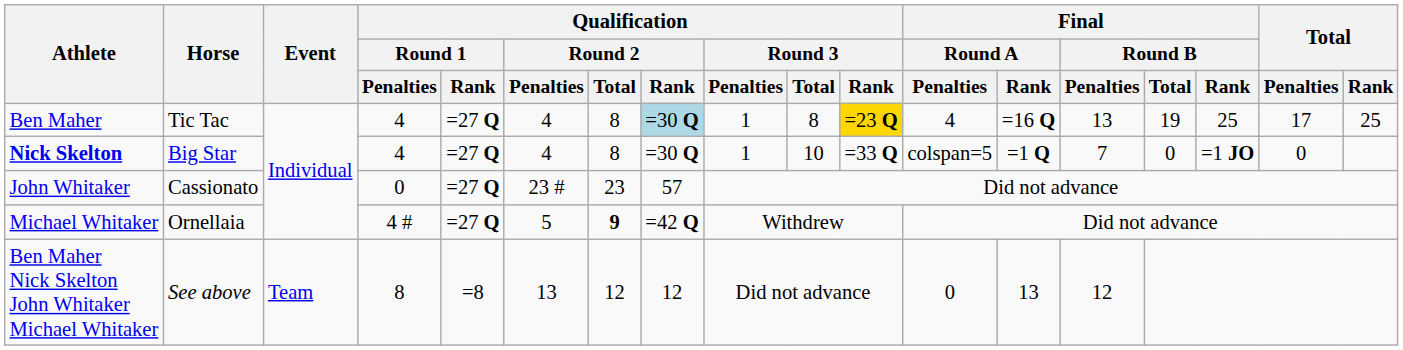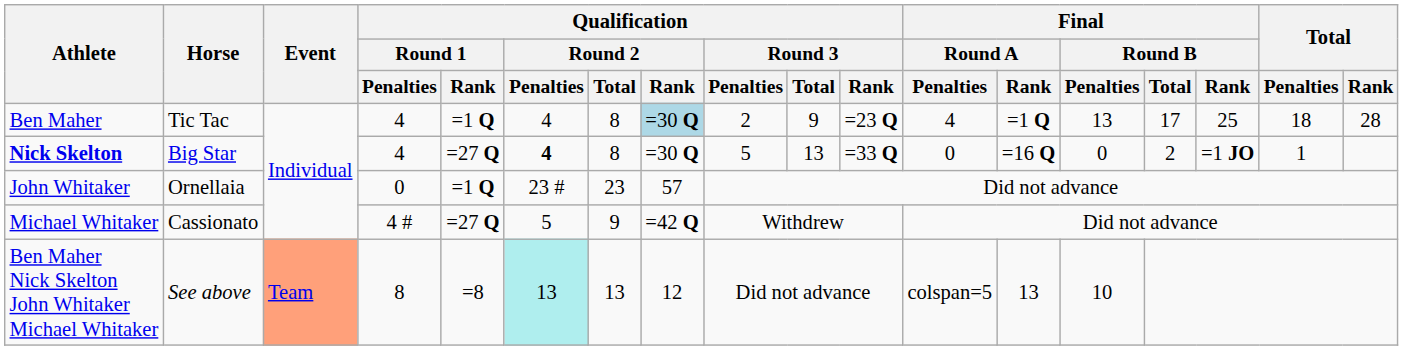(473, 120) =27 Q -> (473, 120) =1 Q
(746, 120) 1 -> (746, 120) 2
(814, 120) 8 -> (814, 120) 9
(871, 120) gold background -> (871, 120) no background
(1029, 120) =16 Q -> (1029, 120) =1 Q
(1170, 120) 19 -> (1170, 120) 17
(1301, 120) 17 -> (1301, 120) 18
(1371, 120) 25 -> (1371, 120) 28
(546, 154) normal -> (546, 154) bold
(746, 154) 1 -> (746, 154) 5
(814, 154) 10 -> (814, 154) 13
(950, 154) colspan=5 -> (950, 154) 0
(1029, 154) =1 Q -> (1029, 154) =16 Q
(1102, 154) 7 -> (1102, 154) 0
(1170, 154) 0 -> (1170, 154) 2
(1301, 154) 0 -> (1301, 154) 1
(213, 188) Cassionato -> (206, 188) Ornellaia
(473, 188) =27 Q -> (473, 188) =1 Q
(206, 221) Ornellaia -> (213, 221) Cassionato
(615, 221) bold -> (615, 221) normal
(291, 292) no background -> (291, 292) lightsalmon background
(546, 292) no background -> (546, 292) paleturquoise background
(615, 292) 12 -> (615, 292) 13
(950, 292) 0 -> (950, 292) colspan=5
(1102, 292) 12 -> (1102, 292) 10
